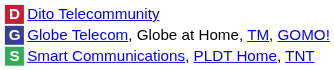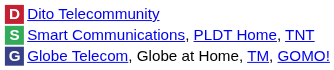rows swapped: (179, 35) <-> (171, 56)
